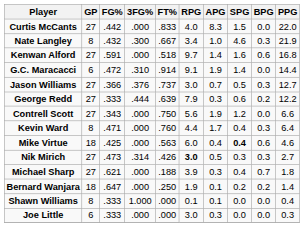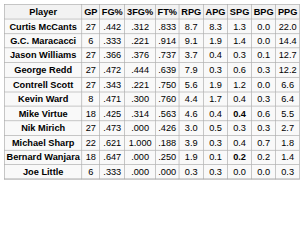(140, 27) .000 -> (140, 27) .312
(191, 27) 4.0 -> (191, 27) 8.7
(240, 27) 1.5 -> (240, 27) 1.3
- row: (43, 41)
- row: (43, 56)
(112, 70) .472 -> (112, 41) .333
(140, 70) .310 -> (140, 41) .221
(191, 85) 3.0 -> (191, 56) 3.7
(216, 85) 0.7 -> (216, 56) 0.4
(240, 85) 0.5 -> (240, 56) 0.3
(264, 85) 0.3 -> (264, 56) 0.1
(112, 99) .333 -> (112, 70) .472
(264, 99) 0.2 -> (264, 70) 0.3
(140, 114) .000 -> (140, 85) .221
(140, 128) .000 -> (140, 99) .300
(140, 143) .000 -> (140, 114) .314
(191, 143) 6.0 -> (191, 114) 4.6
(288, 143) 4.6 -> (288, 114) 5.5
(140, 158) .314 -> (140, 128) .000
(191, 158) bold -> (191, 128) normal
(91, 172) 27 -> (91, 143) 22
(140, 172) .000 -> (140, 143) 1.000
(240, 187) normal -> (240, 158) bold
- row: (43, 201)
(191, 216) 3.0 -> (191, 172) 0.3
